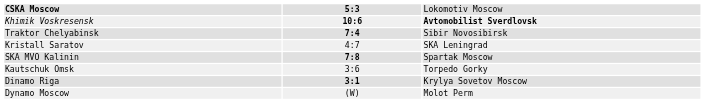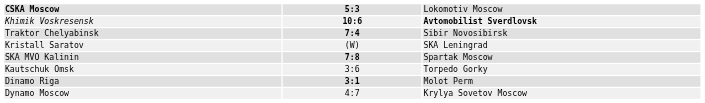(352, 46) 4:7 -> (352, 46) (W)
(475, 81) Krylya Sovetov Moscow -> (448, 81) Molot Perm
(352, 93) (W) -> (352, 93) 4:7
(448, 93) Molot Perm -> (475, 93) Krylya Sovetov Moscow
